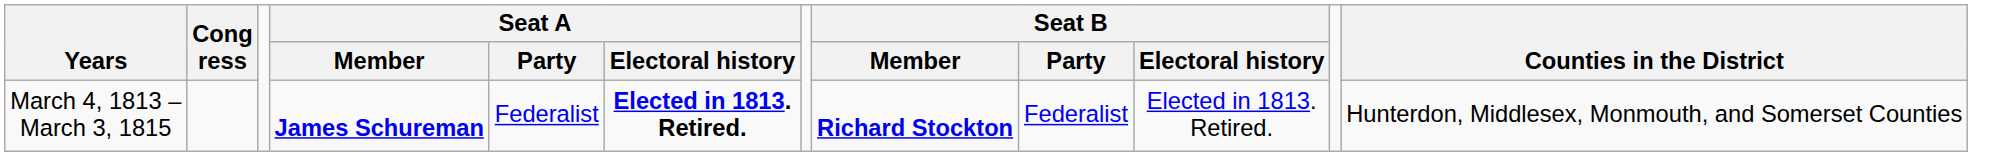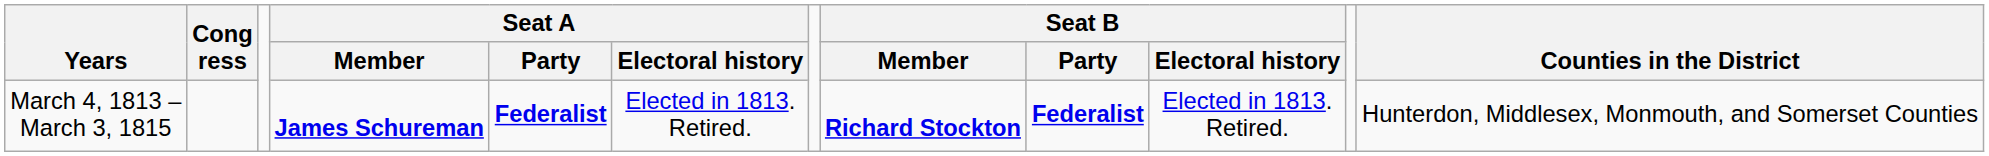(547, 115) normal -> (551, 115) bold
(702, 115) bold -> (710, 115) normal
(1076, 115) normal -> (1088, 115) bold
